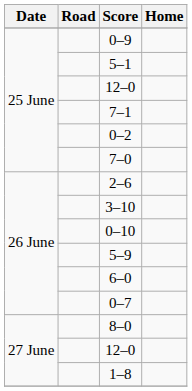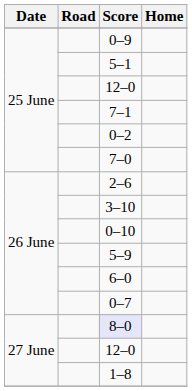(120, 326) no background -> (120, 326) lavender background
